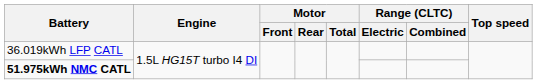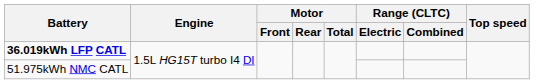(65, 50) normal -> (67, 50) bold
(69, 69) bold -> (68, 69) normal
